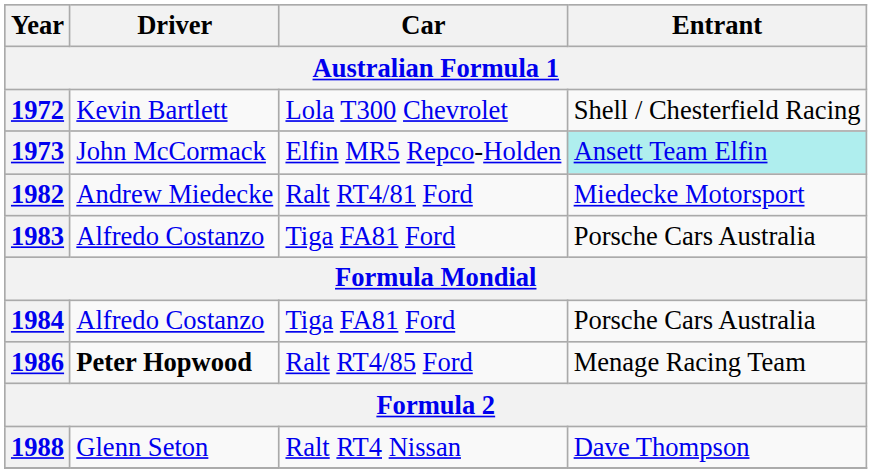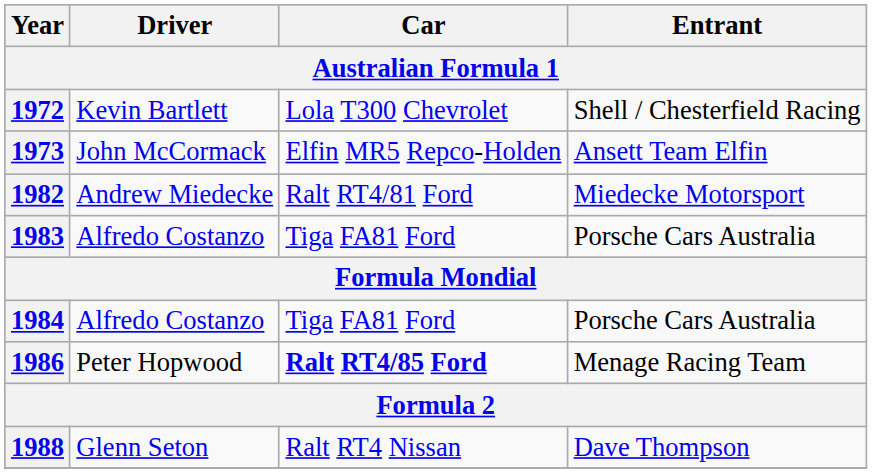(671, 151) paleturquoise background -> (671, 151) no background
(164, 362) bold -> (159, 362) normal
(379, 362) normal -> (386, 362) bold
